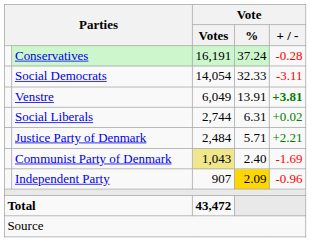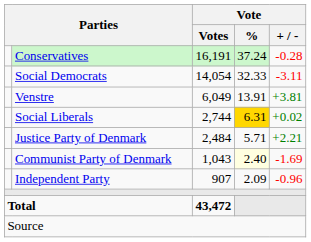(287, 96) bold -> (287, 96) normal
(255, 117) no background -> (255, 117) gold background
(217, 158) khaki background -> (217, 158) no background
(255, 158) no background -> (255, 158) lightyellow background
(255, 179) gold background -> (255, 179) no background
